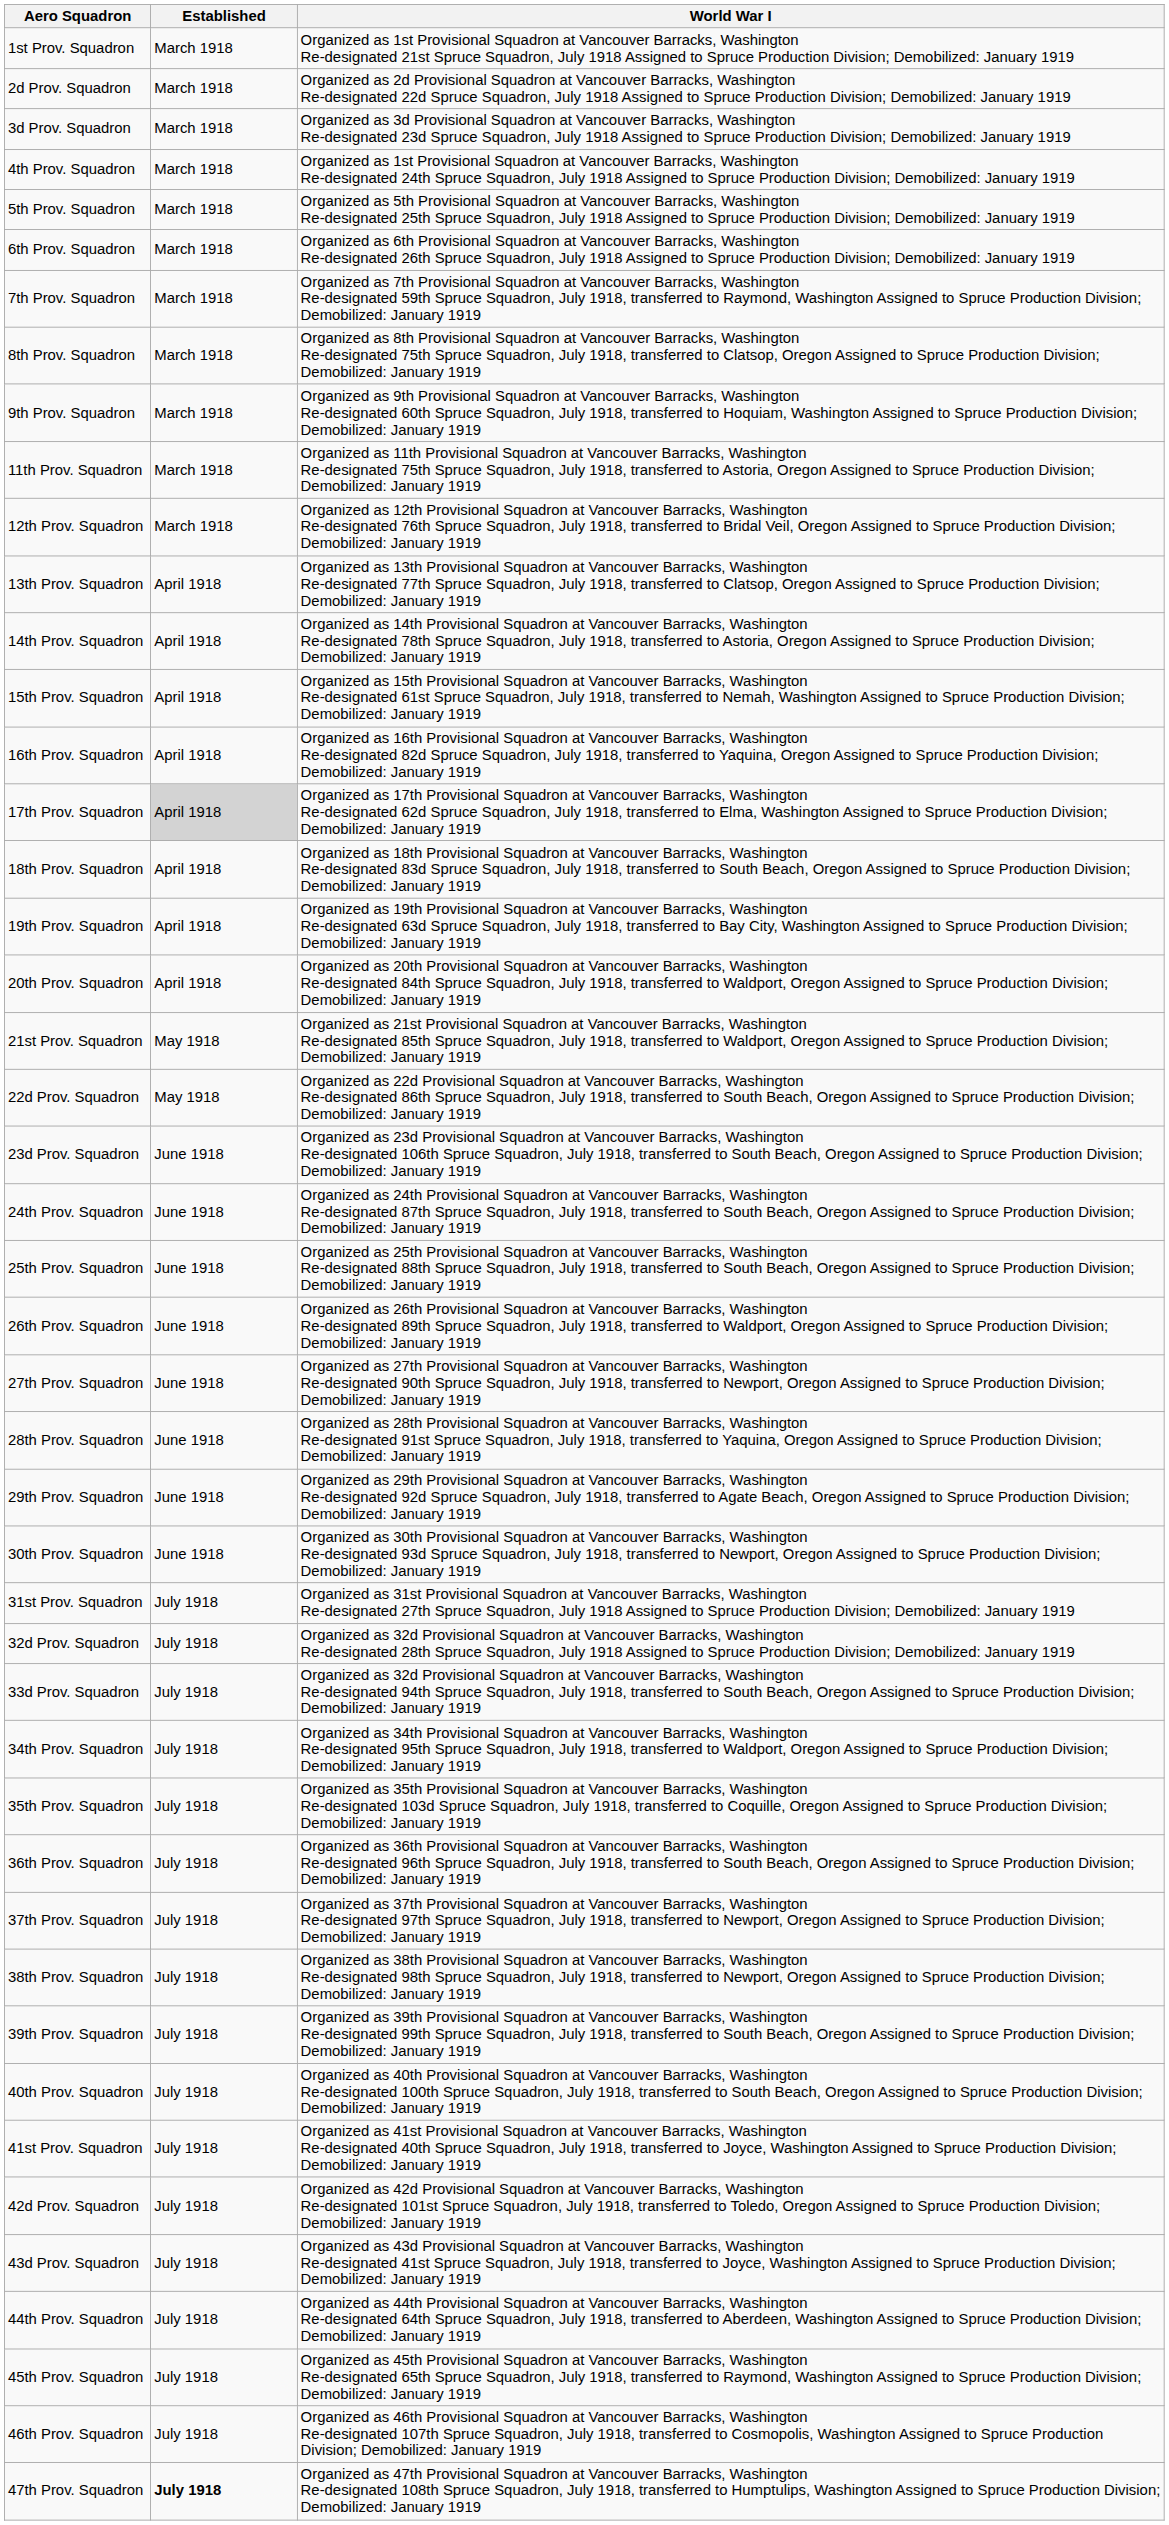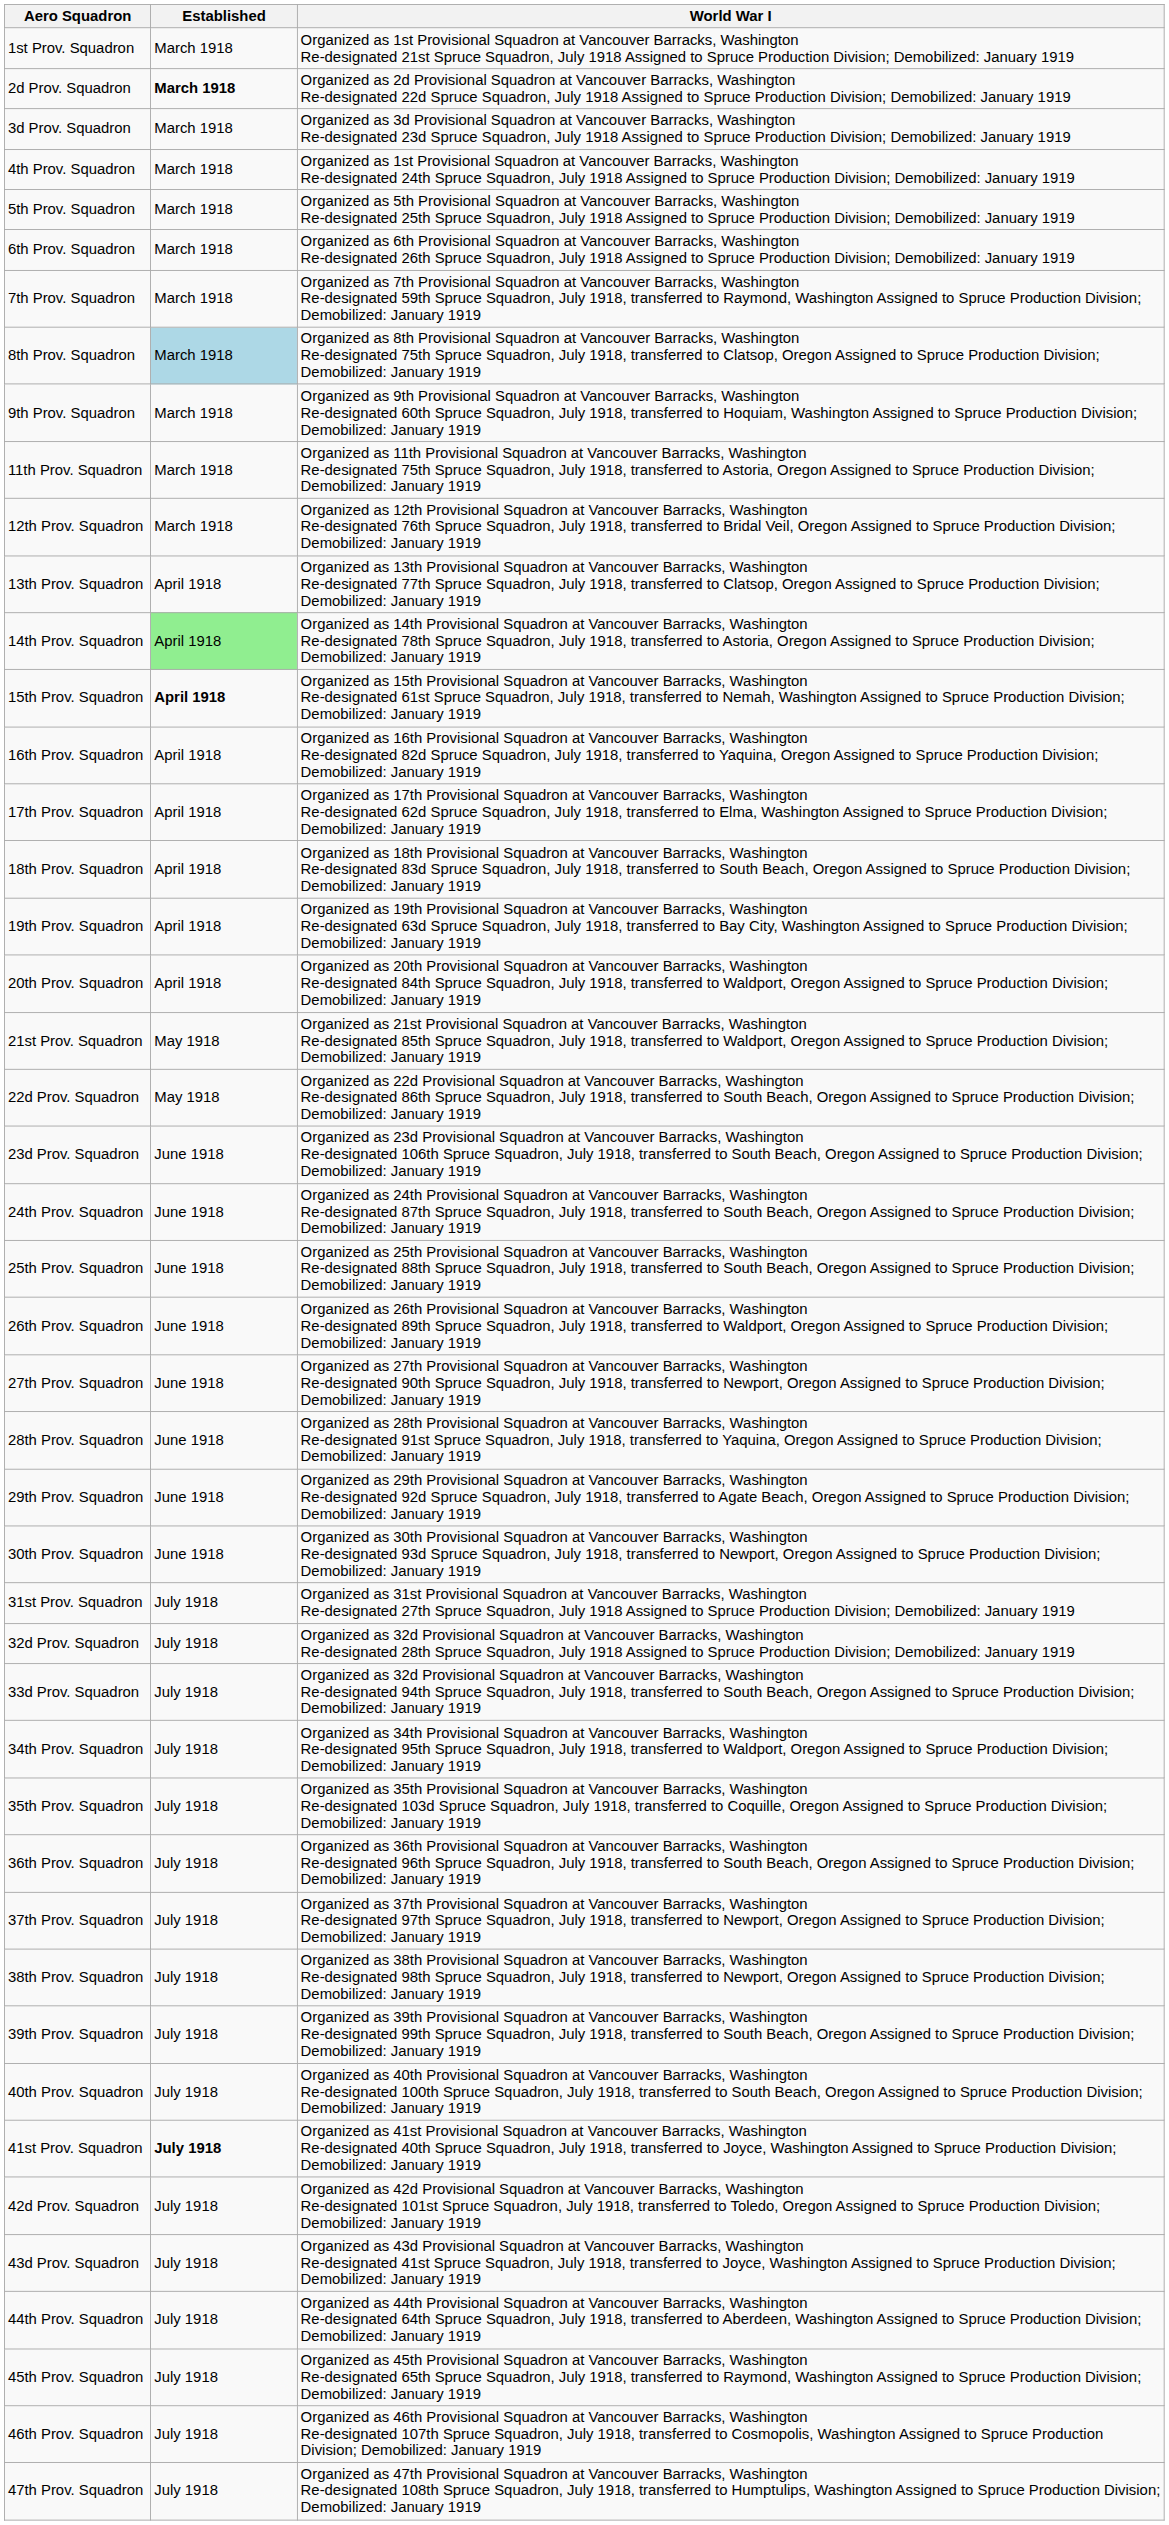(194, 88) normal -> (195, 88) bold
(194, 355) no background -> (194, 355) lightblue background
(188, 641) no background -> (188, 641) lightgreen background
(188, 698) normal -> (190, 698) bold
(188, 812) lightgrey background -> (188, 812) no background
(186, 2148) normal -> (188, 2148) bold
(188, 2491) bold -> (186, 2491) normal
